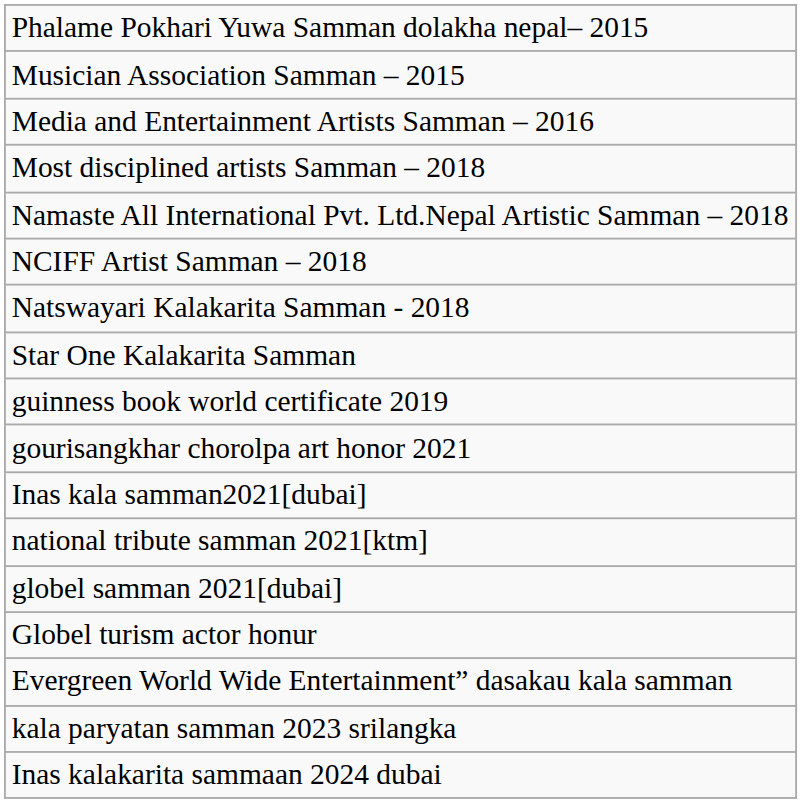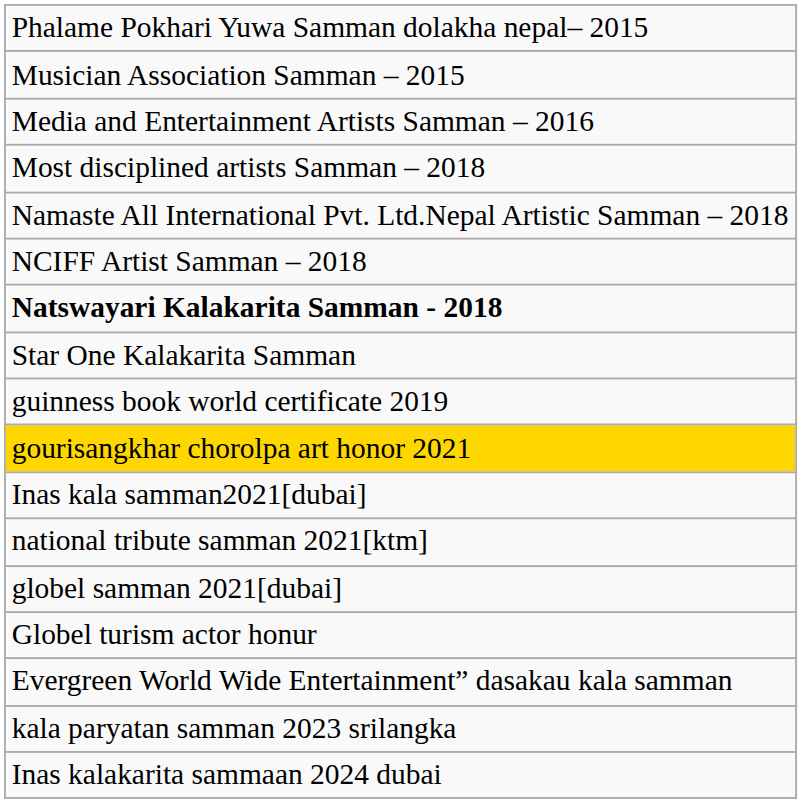(241, 307) normal -> (257, 307) bold
(241, 448) no background -> (241, 448) gold background
